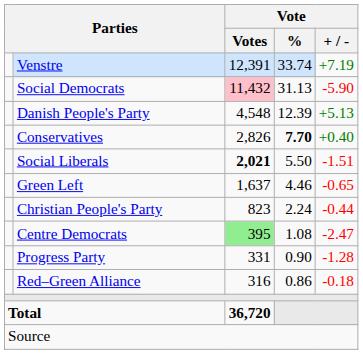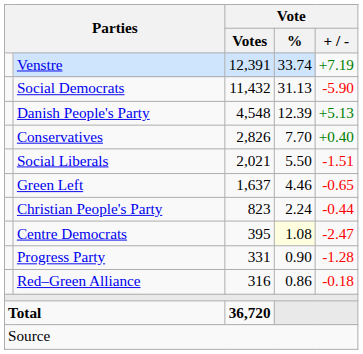(250, 88) pink background -> (250, 88) no background
(298, 137) bold -> (298, 137) normal
(253, 161) bold -> (253, 161) normal
(259, 233) lightgreen background -> (259, 233) no background
(298, 233) no background -> (298, 233) lightyellow background
